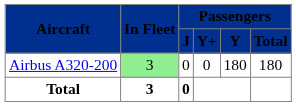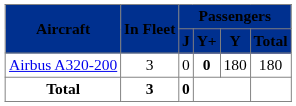(150, 65) lightgreen background -> (150, 65) no background
(207, 65) normal -> (207, 65) bold
